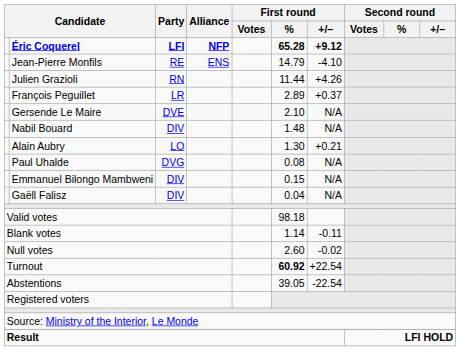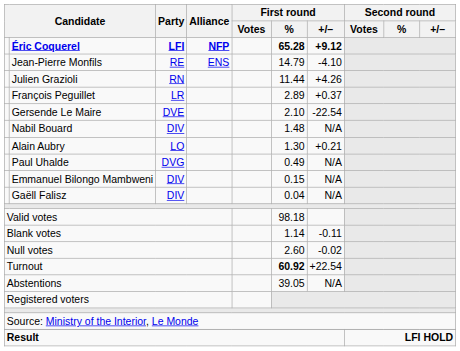(333, 112) N/A -> (327, 112) -22.54
(294, 162) 0.08 -> (294, 162) 0.49
(327, 283) -22.54 -> (333, 283) N/A
